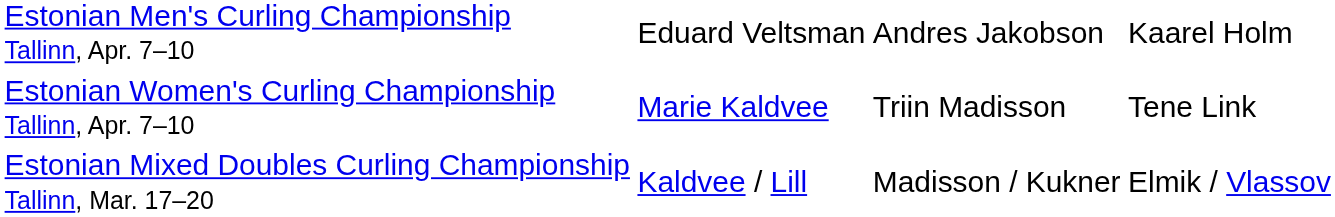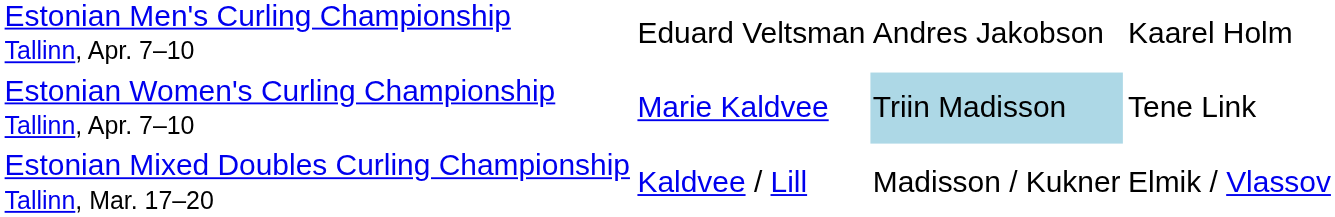(970, 107) no background -> (970, 107) lightblue background
